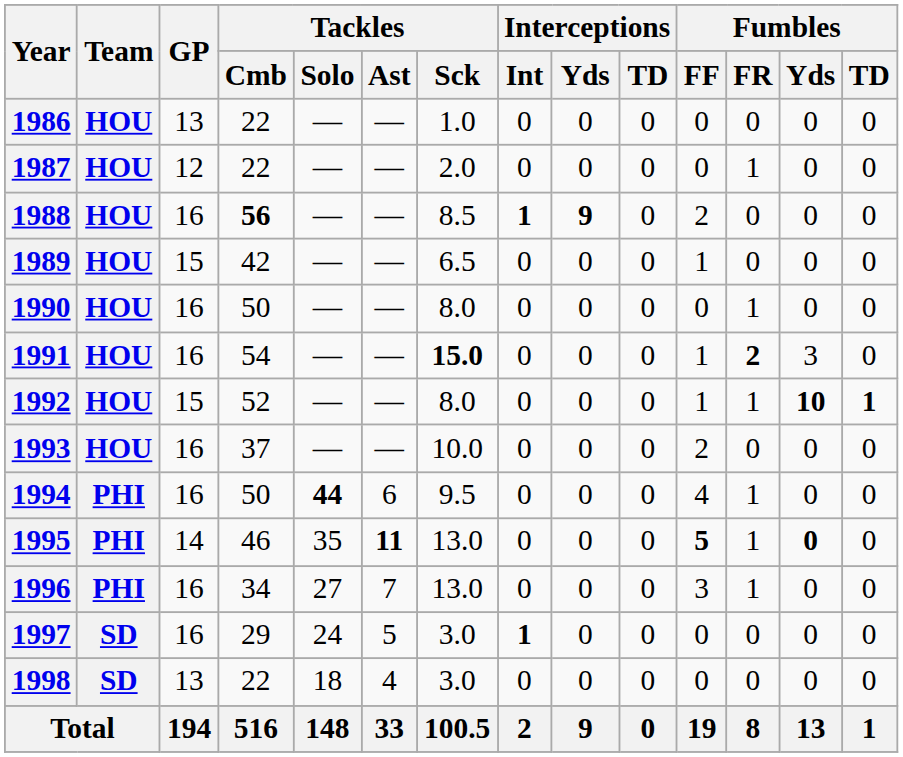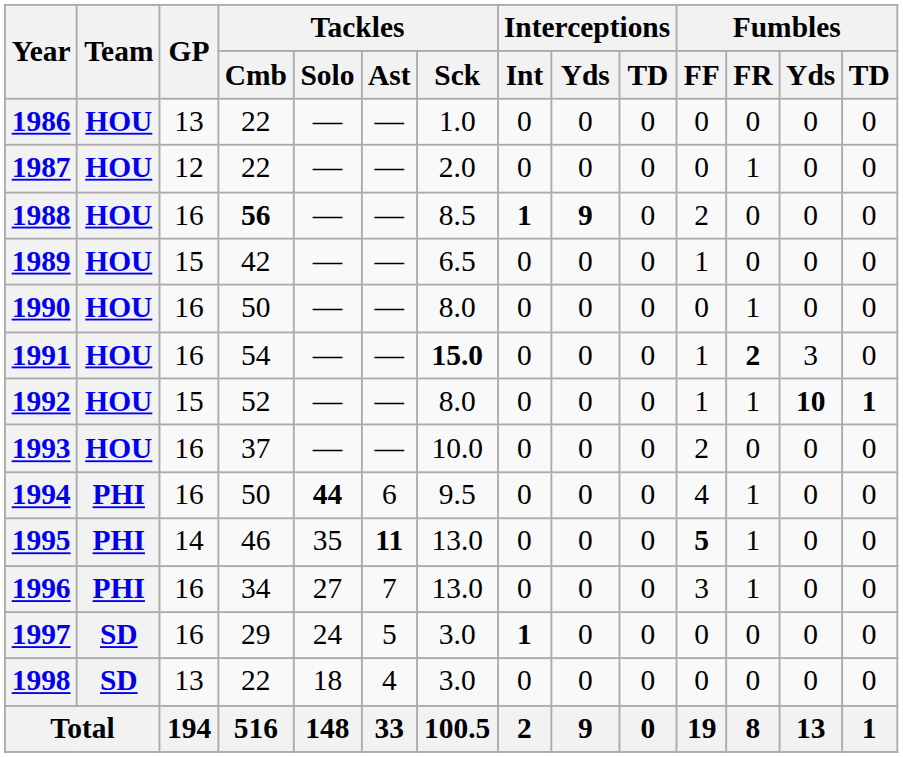(811, 541) bold -> (811, 541) normal
